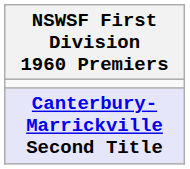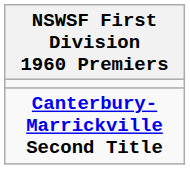(94, 126) lavender background -> (94, 126) no background
